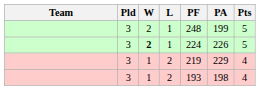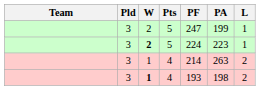columns swapped: (170, 12) <-> (245, 12)
(194, 28) 248 -> (194, 28) 247
(221, 45) 226 -> (221, 45) 223
(194, 61) 219 -> (194, 61) 214
(221, 61) 229 -> (221, 61) 263
(149, 77) normal -> (149, 77) bold
